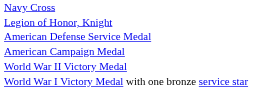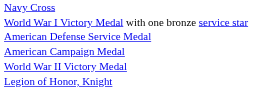(58, 22) Legion of Honor, Knight -> (126, 22) World War I Victory Medal with one bronze service star
(126, 82) World War I Victory Medal with one bronze service star -> (58, 82) Legion of Honor, Knight
